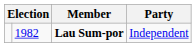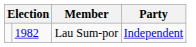(89, 33) bold -> (86, 33) normal
